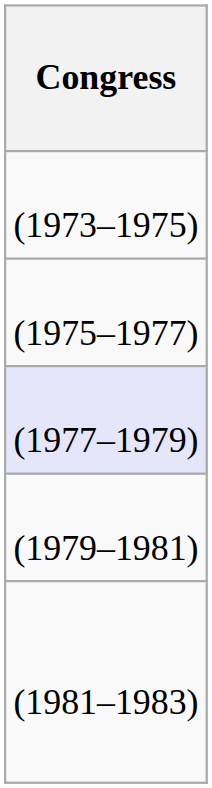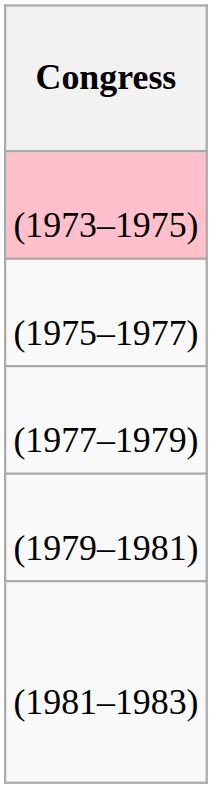(106, 224) no background -> (106, 224) pink background
(106, 440) lavender background -> (106, 440) no background
